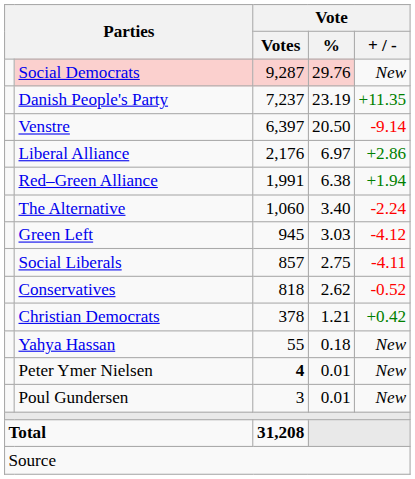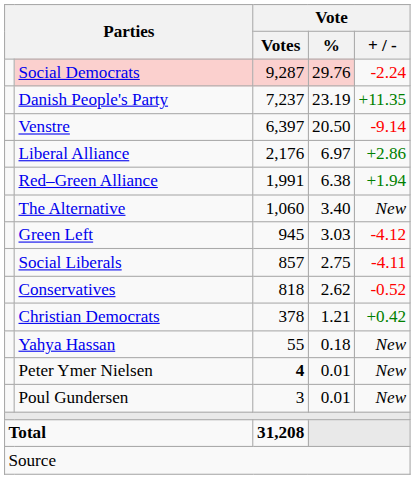(391, 72) New -> (388, 72) -2.24
(388, 208) -2.24 -> (391, 208) New
